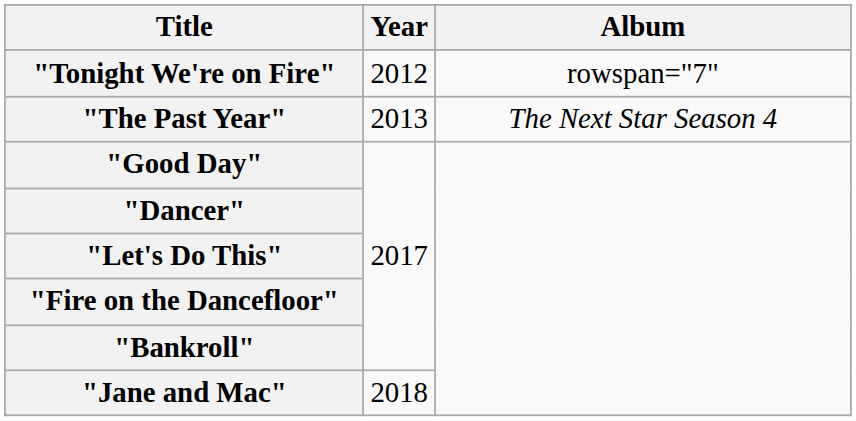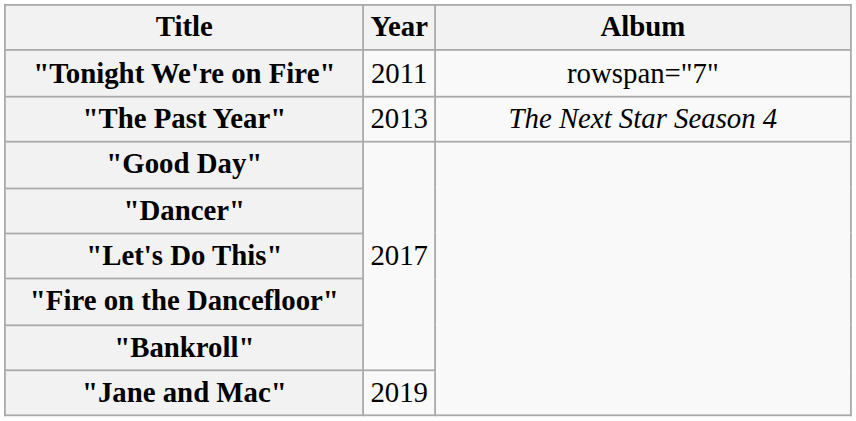(399, 73) 2012 -> (399, 73) 2011
(399, 392) 2018 -> (399, 392) 2019
